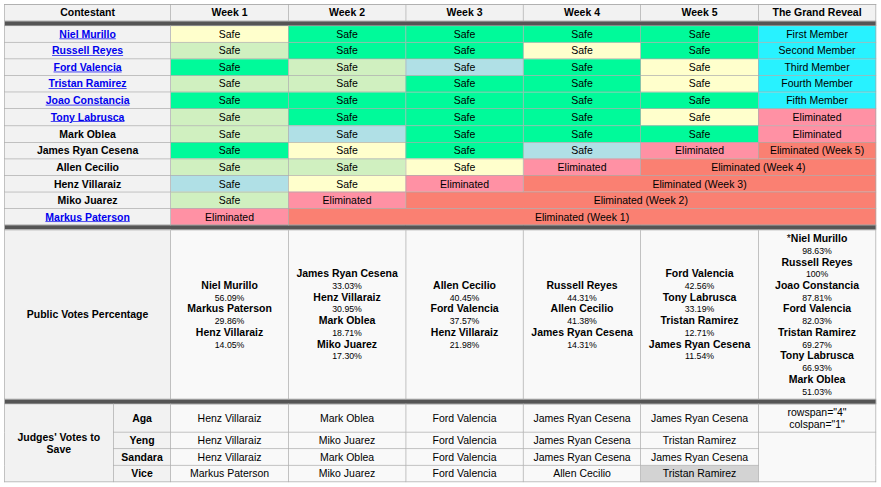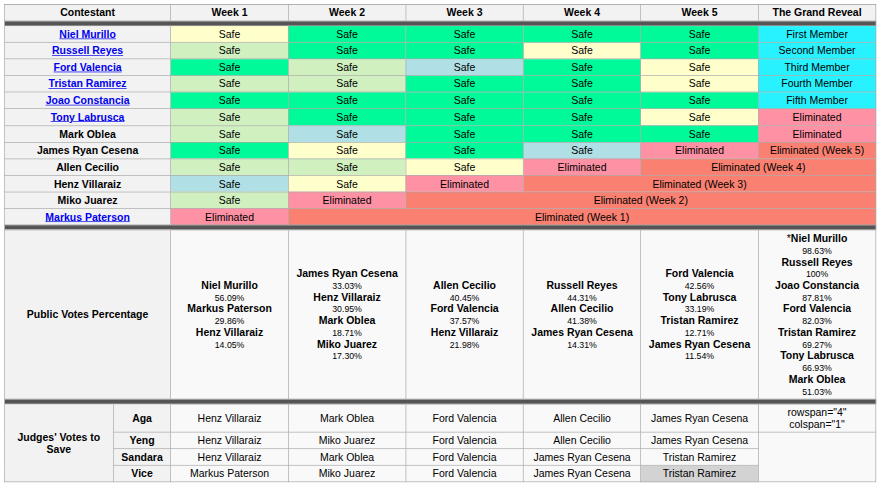(582, 418) James Ryan Cesena -> (582, 418) Allen Cecilio
(582, 441) James Ryan Cesena -> (582, 441) Allen Cecilio
(700, 441) Tristan Ramirez -> (700, 441) James Ryan Cesena
(700, 457) James Ryan Cesena -> (700, 457) Tristan Ramirez
(582, 474) Allen Cecilio -> (582, 474) James Ryan Cesena
